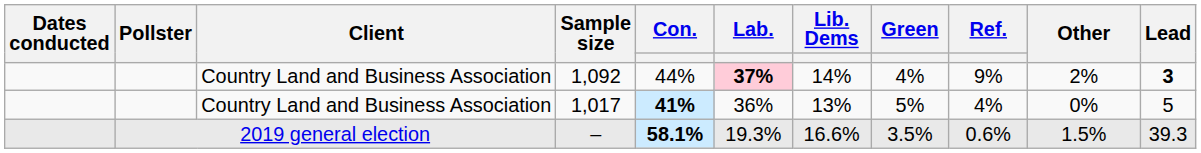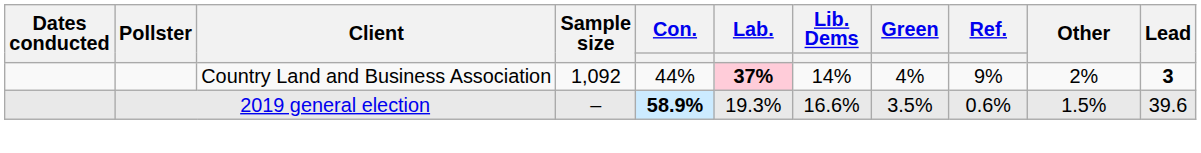- row: (596, 105)
(675, 134) 58.1% -> (675, 105) 58.9%
(1168, 134) 39.3 -> (1168, 105) 39.6
